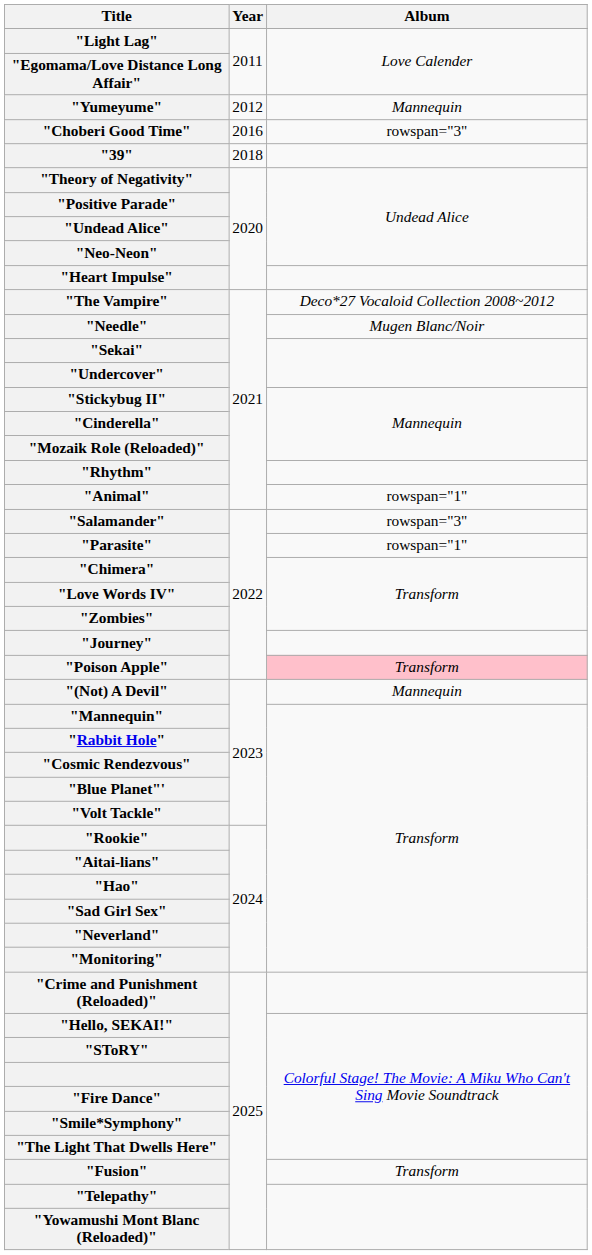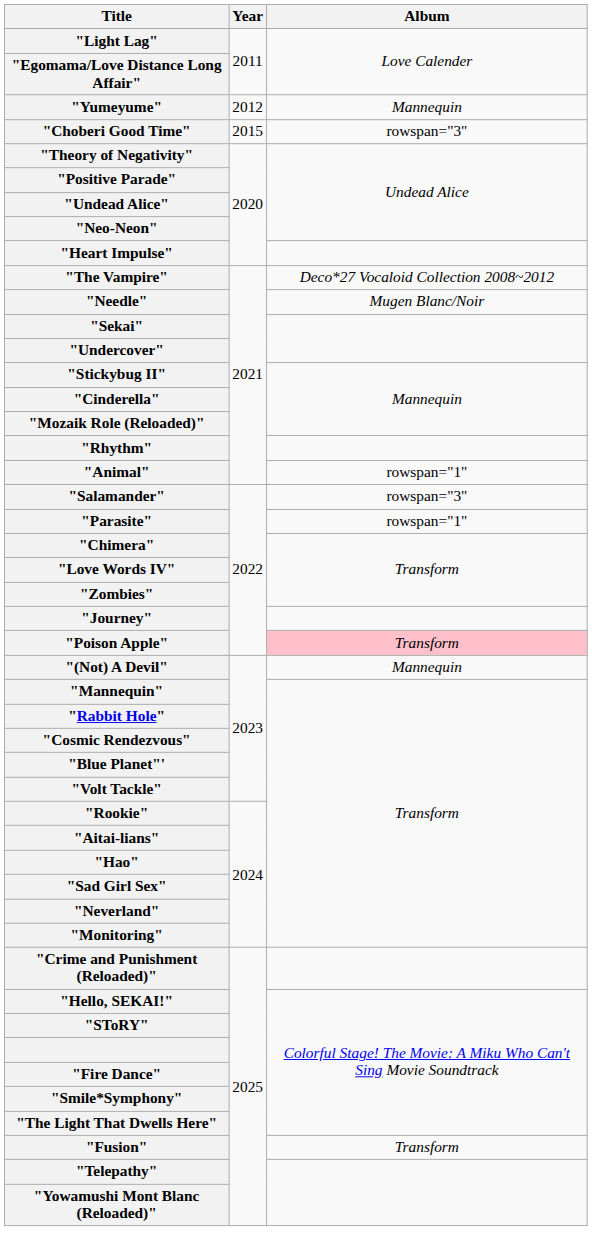(248, 131) 2016 -> (248, 131) 2015
- row: (117, 155)
